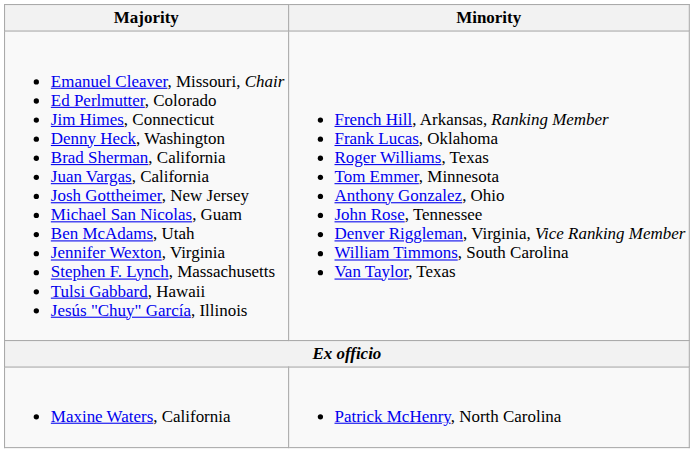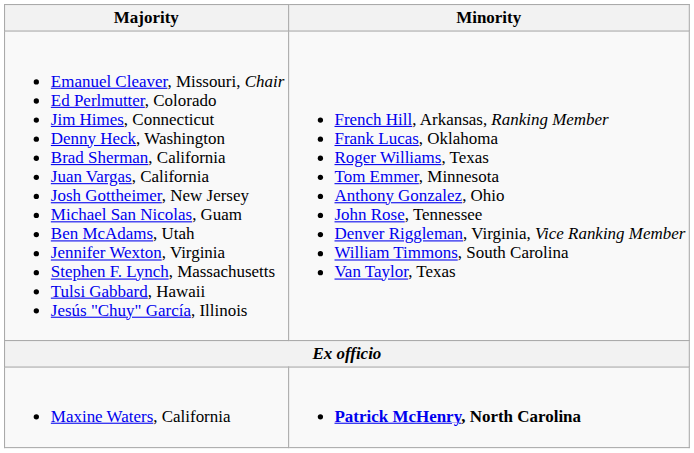(489, 417) normal -> (489, 417) bold
